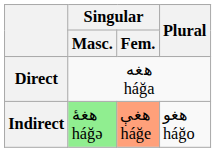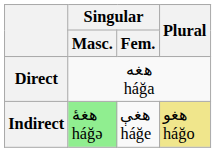(136, 124) lightsalmon background -> (136, 124) no background
(179, 124) no background -> (179, 124) khaki background
